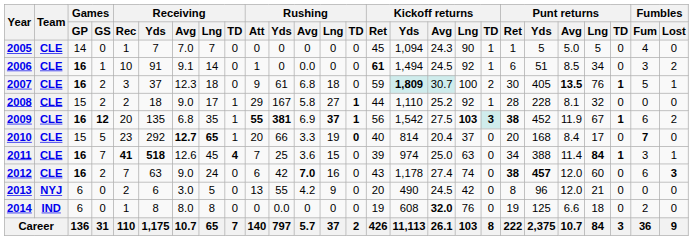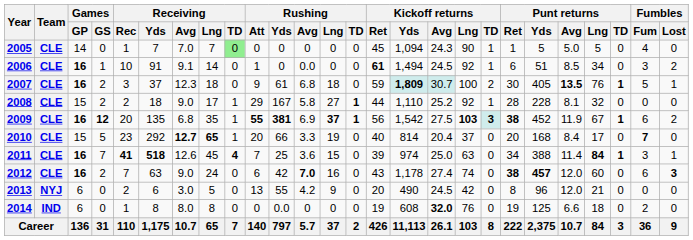(235, 48) no background -> (235, 48) lightgreen background
(356, 137) bold -> (356, 137) normal
